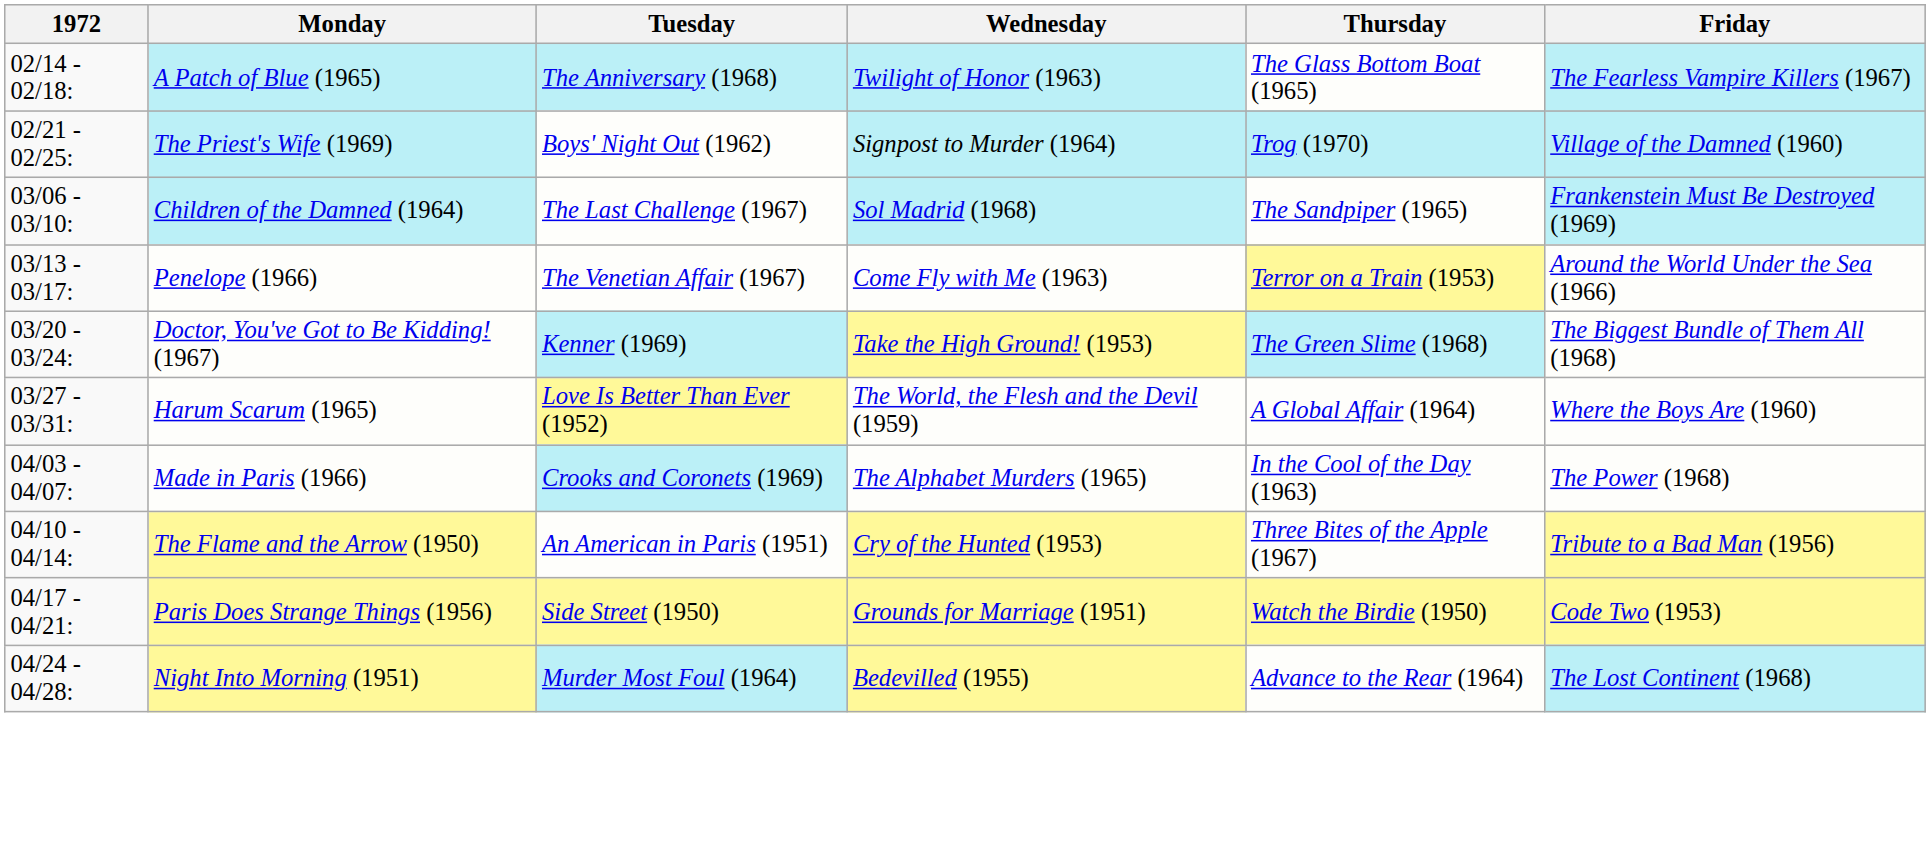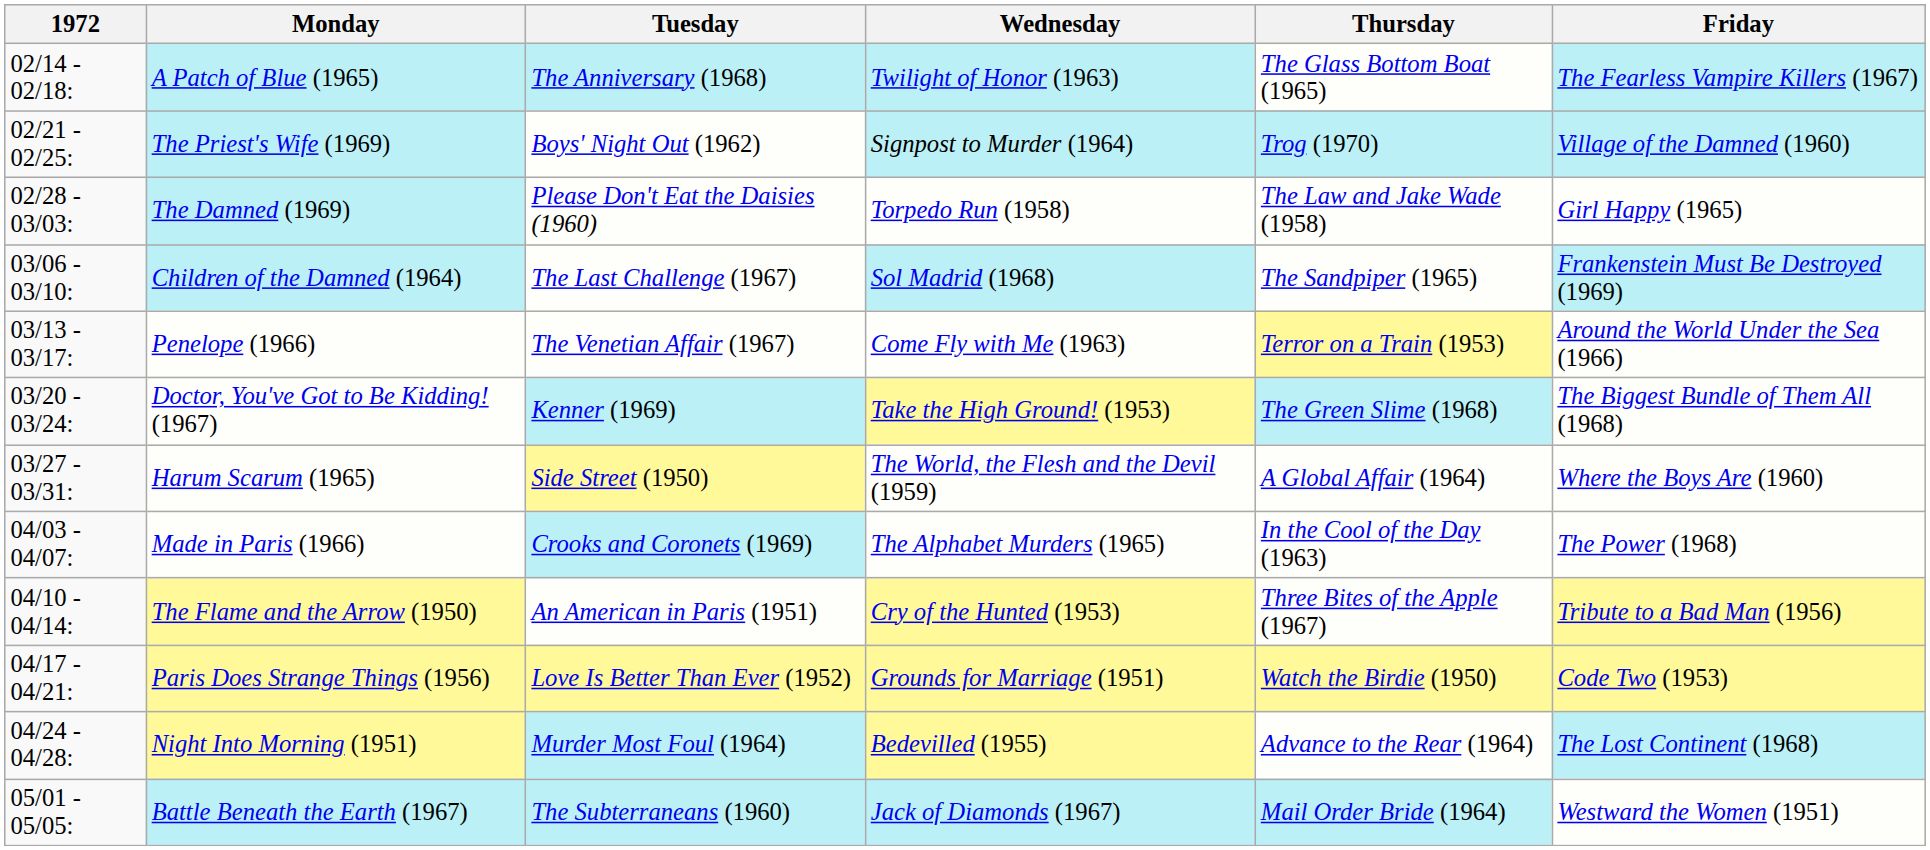+ row: (251, 210)
(666, 410) Love Is Better Than Ever (1952) -> (620, 477) Side Street (1950)
(630, 611) Side Street (1950) -> (691, 678) Love Is Better Than Ever (1952)
+ row: (310, 811)
